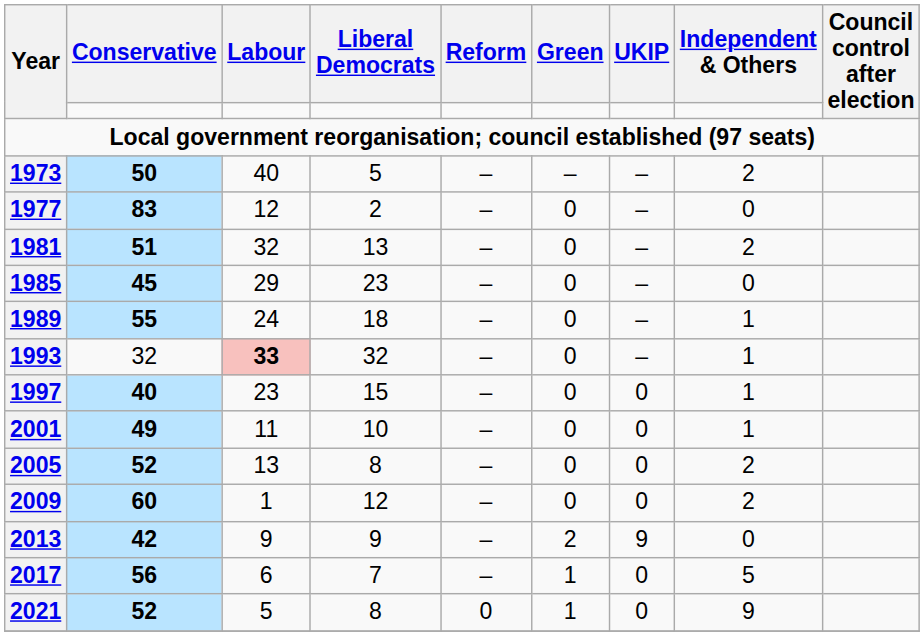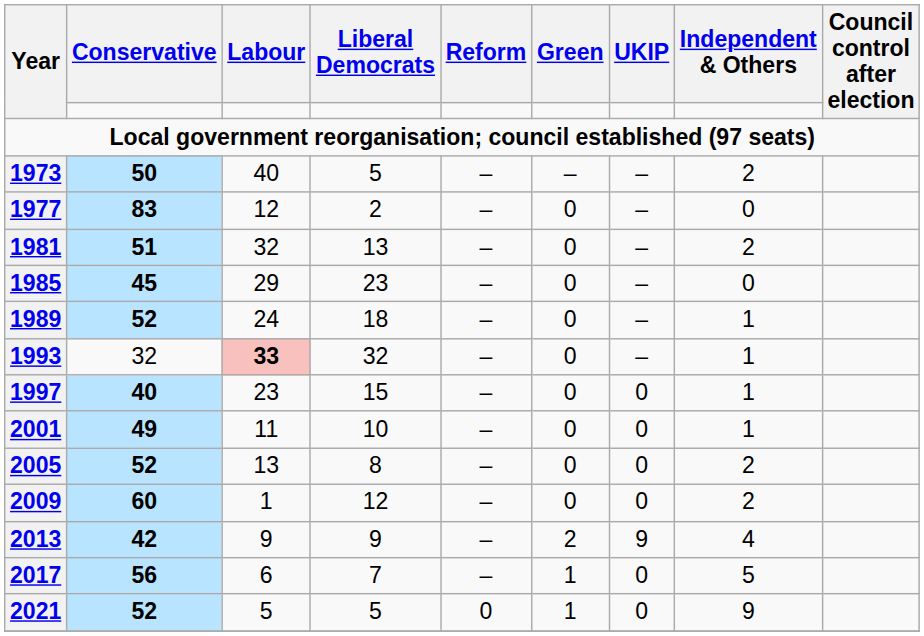(144, 319) 55 -> (144, 319) 52
(748, 539) 0 -> (748, 539) 4
(375, 612) 8 -> (375, 612) 5
